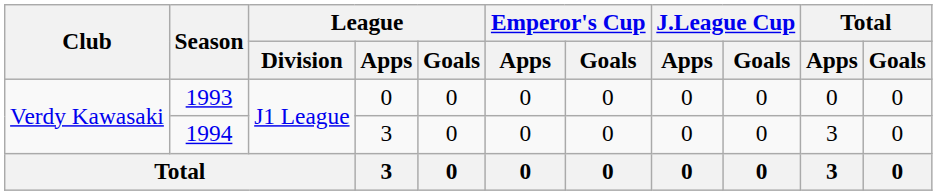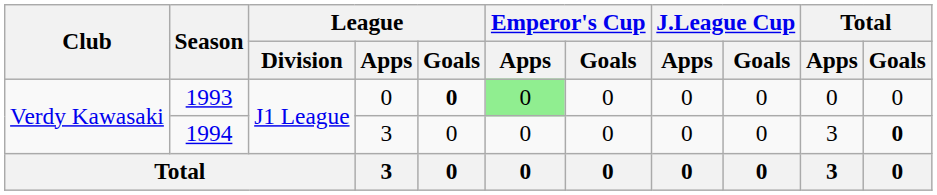(452, 97) normal -> (452, 97) bold
(525, 97) no background -> (525, 97) lightgreen background
(897, 134) normal -> (897, 134) bold
